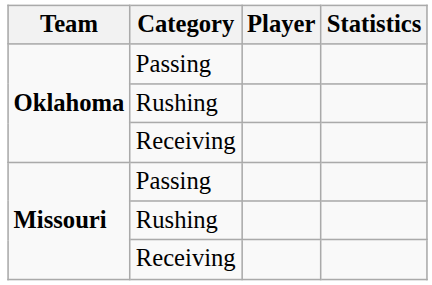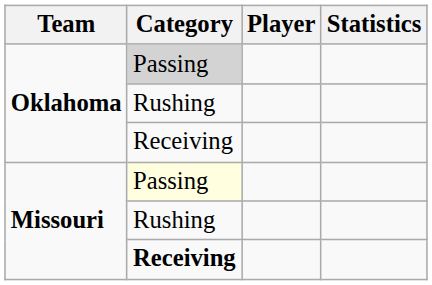(173, 63) no background -> (171, 63) lightgrey background
(173, 180) no background -> (171, 180) lightyellow background
(186, 259) normal -> (184, 259) bold
